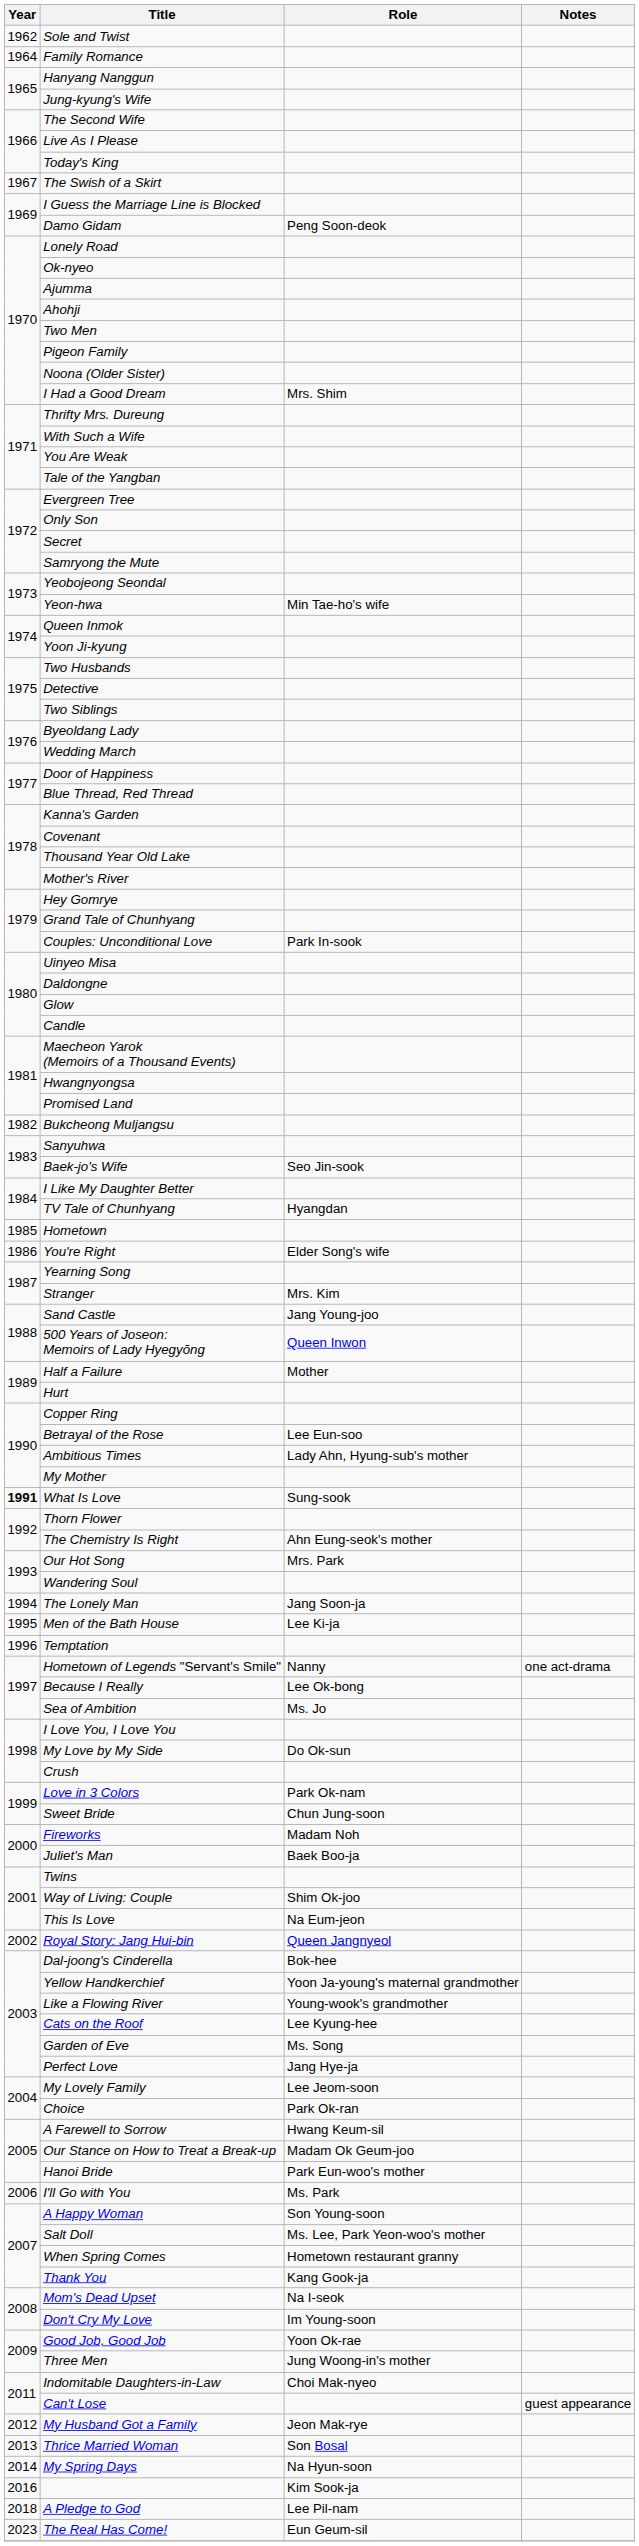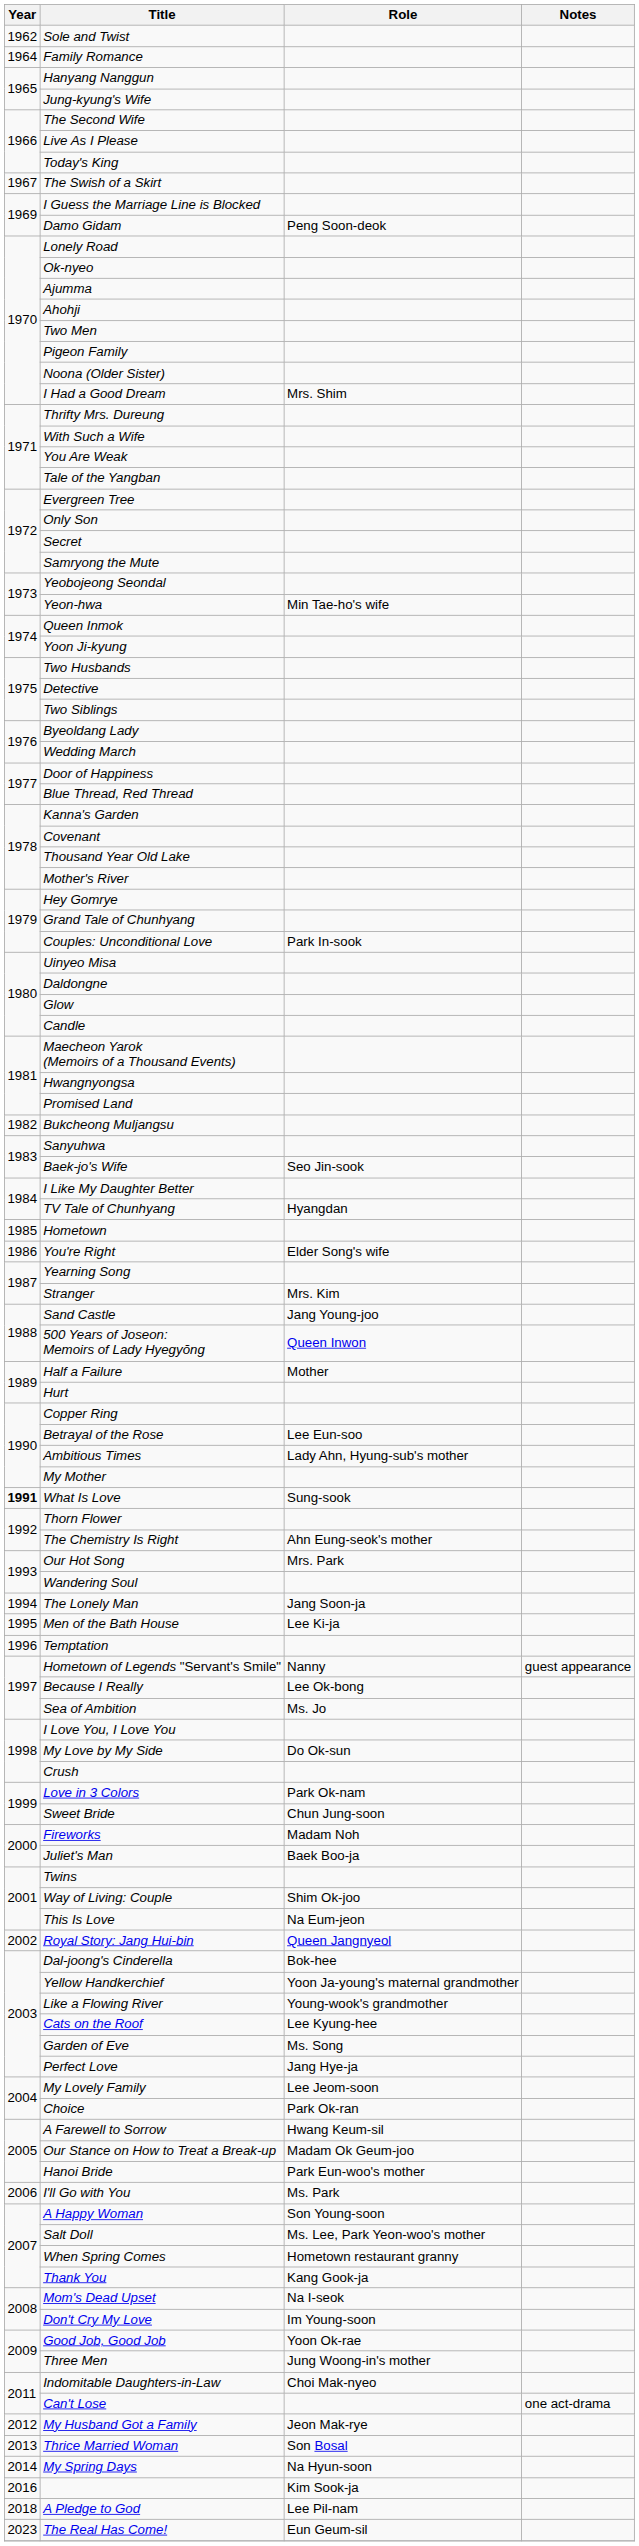(568, 1666) one act-drama -> (578, 1666) guest appearance
(578, 2403) guest appearance -> (568, 2403) one act-drama
